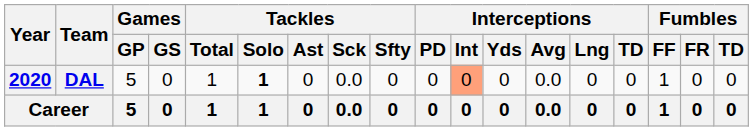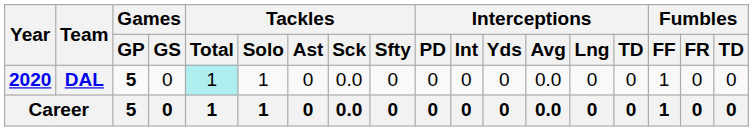(131, 79) normal -> (131, 79) bold
(212, 79) no background -> (212, 79) paleturquoise background
(263, 79) bold -> (263, 79) normal
(466, 79) lightsalmon background -> (466, 79) no background
